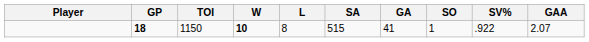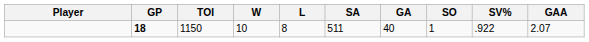(242, 28) bold -> (242, 28) normal
(336, 28) 515 -> (335, 28) 511
(389, 28) 41 -> (389, 28) 40
